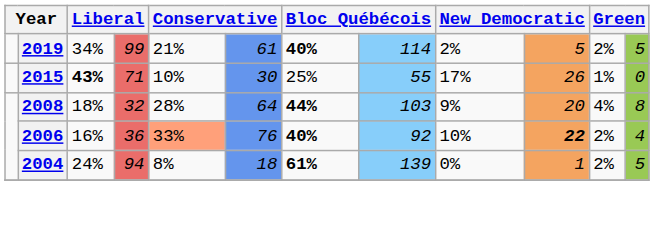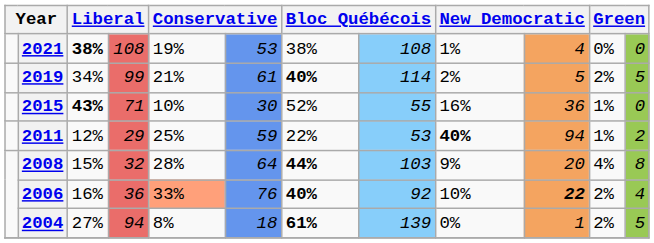+ row: (43, 49)
(301, 78) 25% -> (301, 107) 52%
(455, 78) 17% -> (455, 107) 16%
(574, 78) 26 -> (574, 107) 36
+ row: (43, 136)
(87, 107) 18% -> (87, 165) 15%
(87, 165) 24% -> (87, 223) 27%
